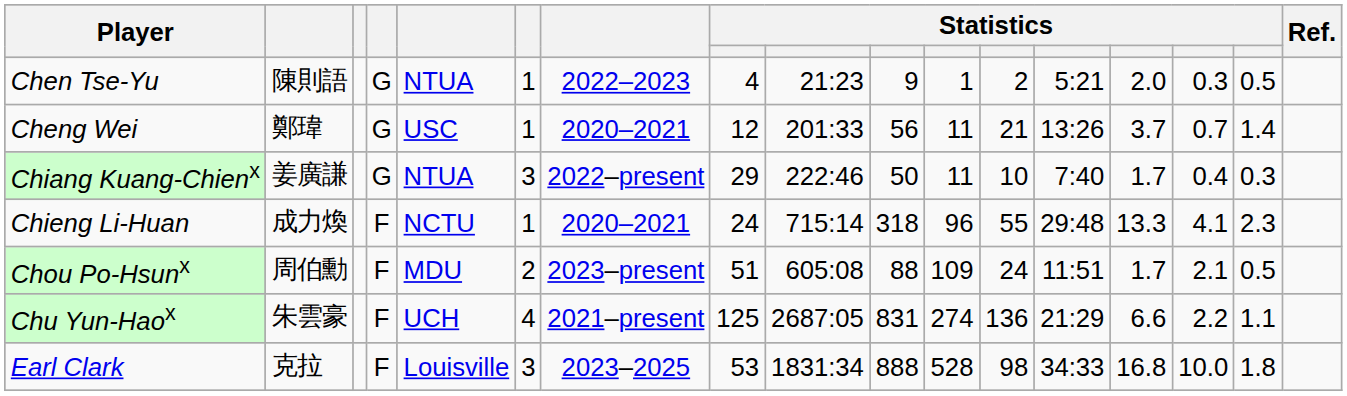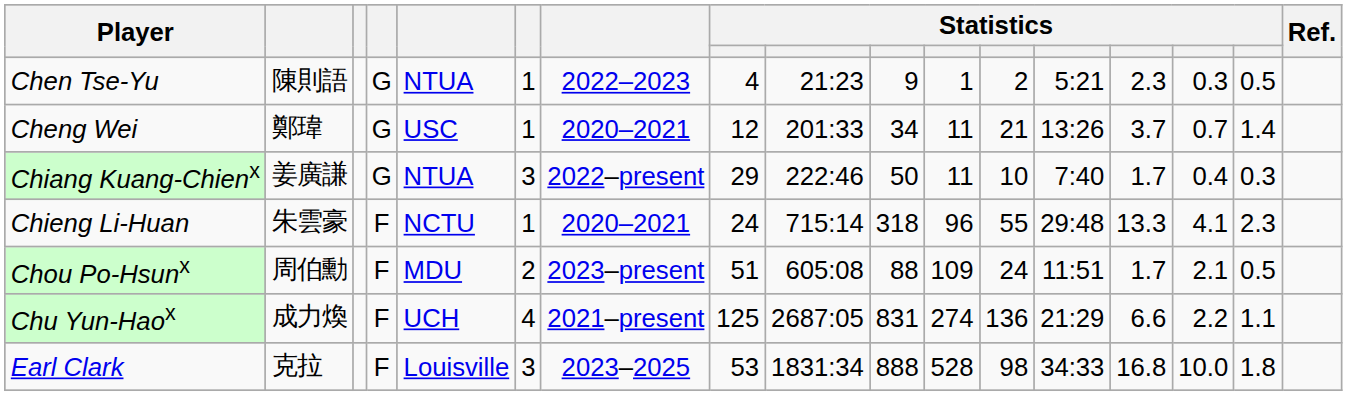(1148, 81) 2.0 -> (1148, 81) 2.3
(904, 129) 56 -> (904, 129) 34
(310, 222) 成力煥 -> (310, 222) 朱雲豪
(310, 317) 朱雲豪 -> (310, 317) 成力煥
